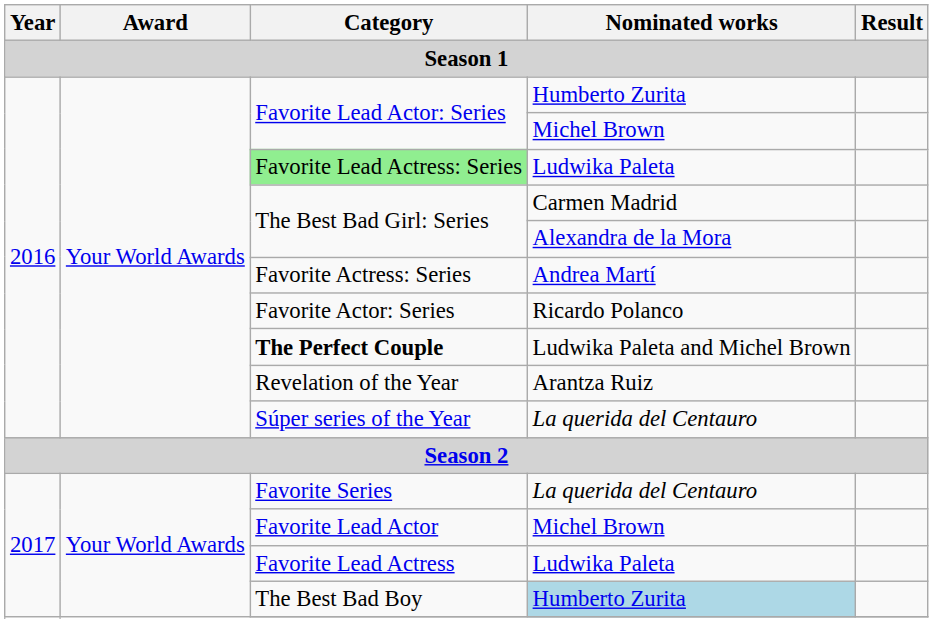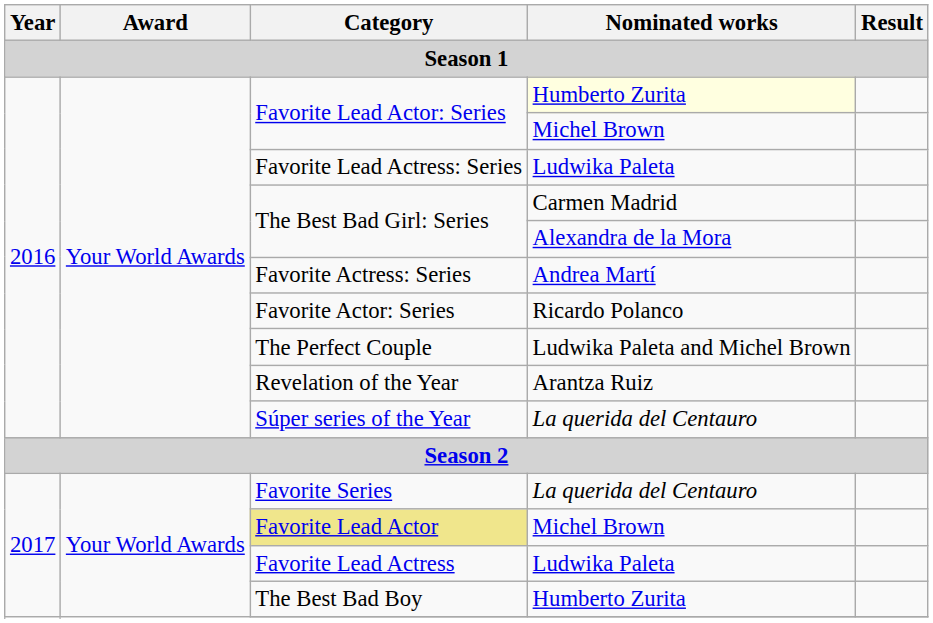(609, 94) no background -> (609, 94) lightyellow background
(389, 166) lightgreen background -> (389, 166) no background
(349, 346) bold -> (344, 346) normal
(347, 526) no background -> (347, 526) khaki background
(609, 599) lightblue background -> (609, 599) no background
